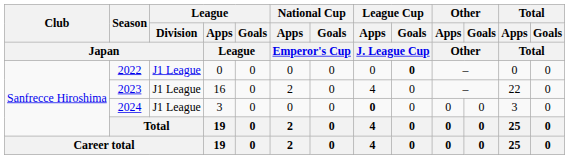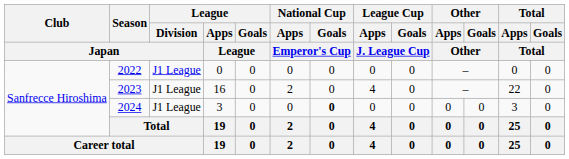(412, 70) bold -> (412, 70) normal
(332, 107) normal -> (332, 107) bold
(373, 107) bold -> (373, 107) normal
